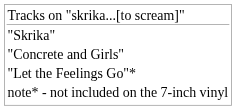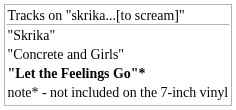(72, 73) normal -> (76, 73) bold
